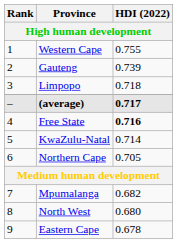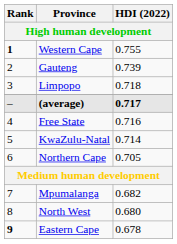(10, 49) normal -> (10, 49) bold
(128, 121) bold -> (128, 121) normal
(10, 229) normal -> (10, 229) bold
